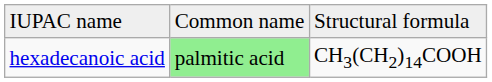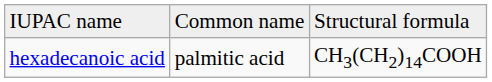(229, 57) lightgreen background -> (229, 57) no background
